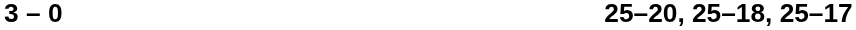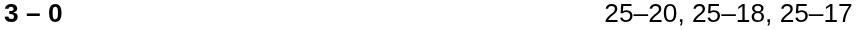(729, 12) bold -> (729, 12) normal
